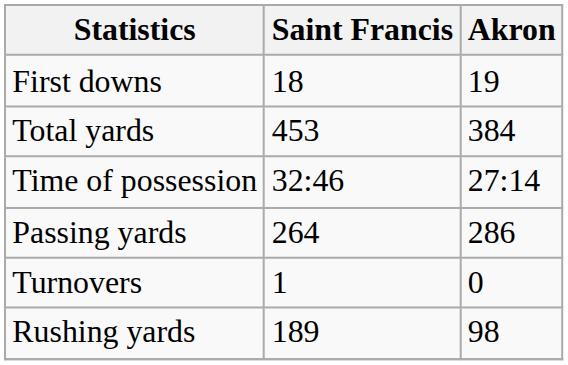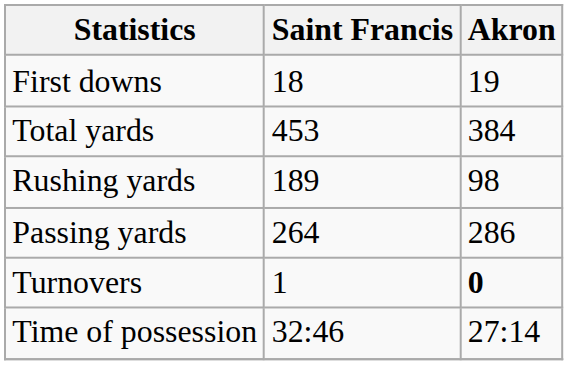rows swapped: (104, 332) <-> (135, 181)
(476, 282) normal -> (476, 282) bold
